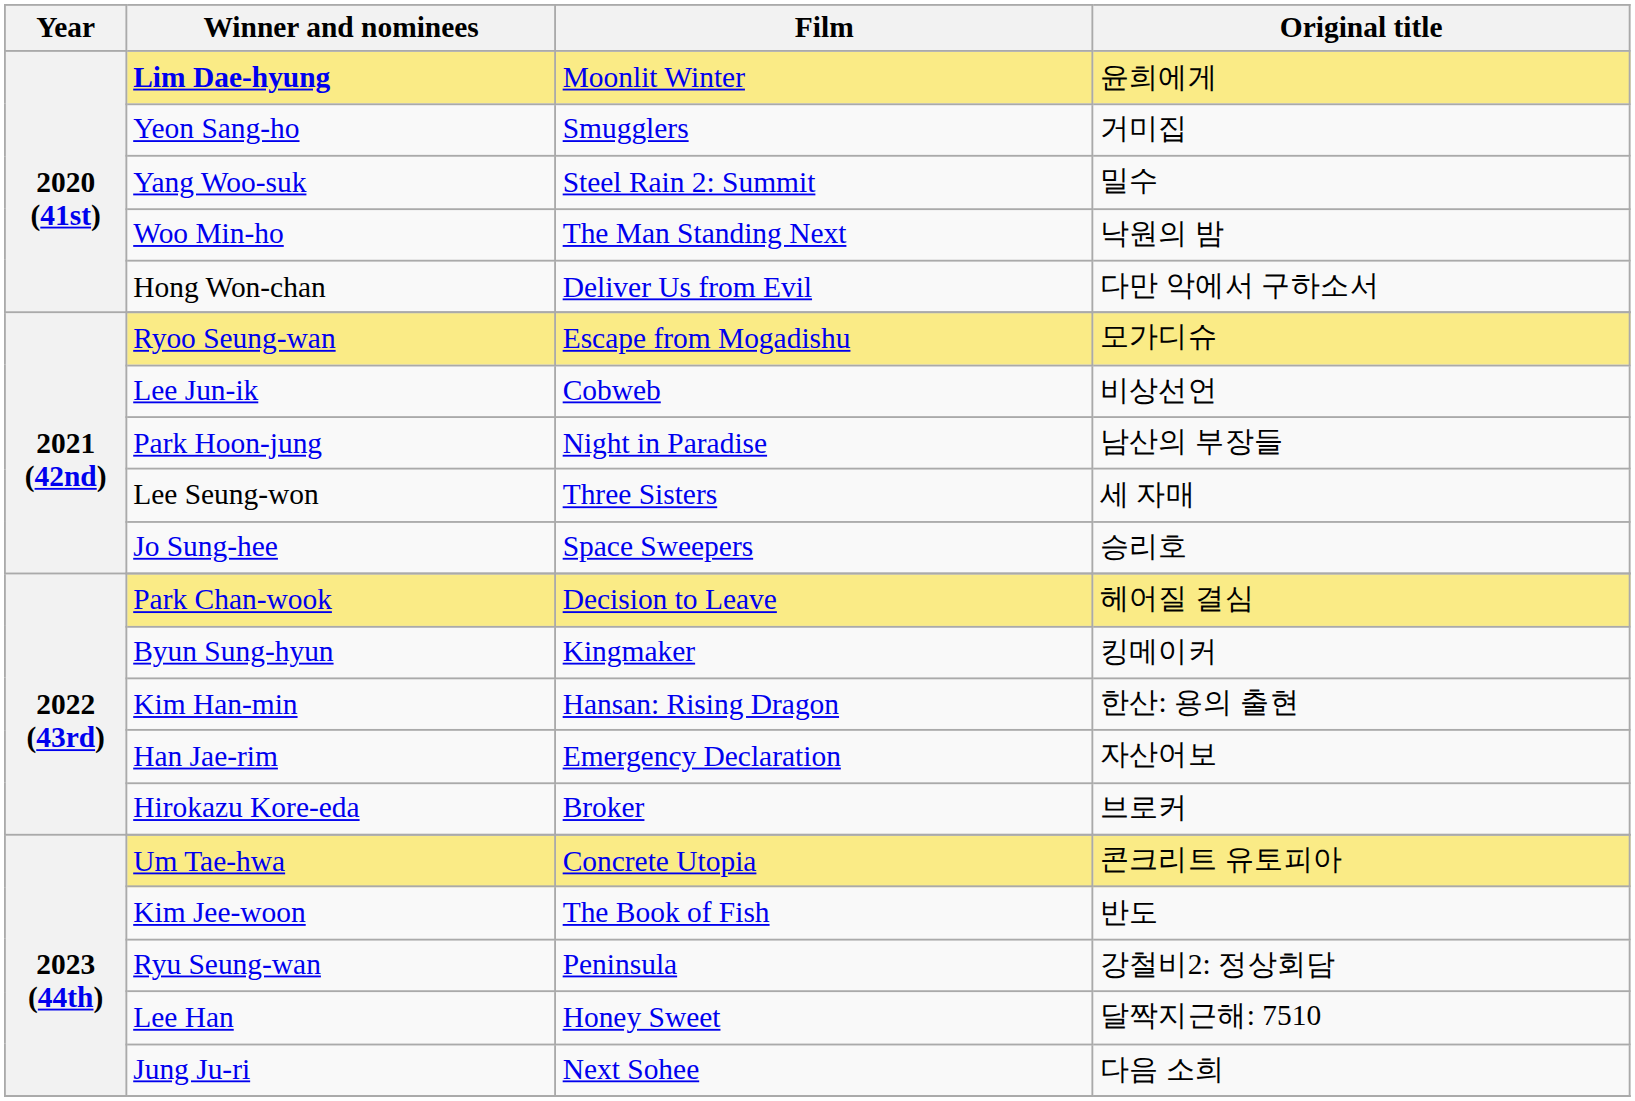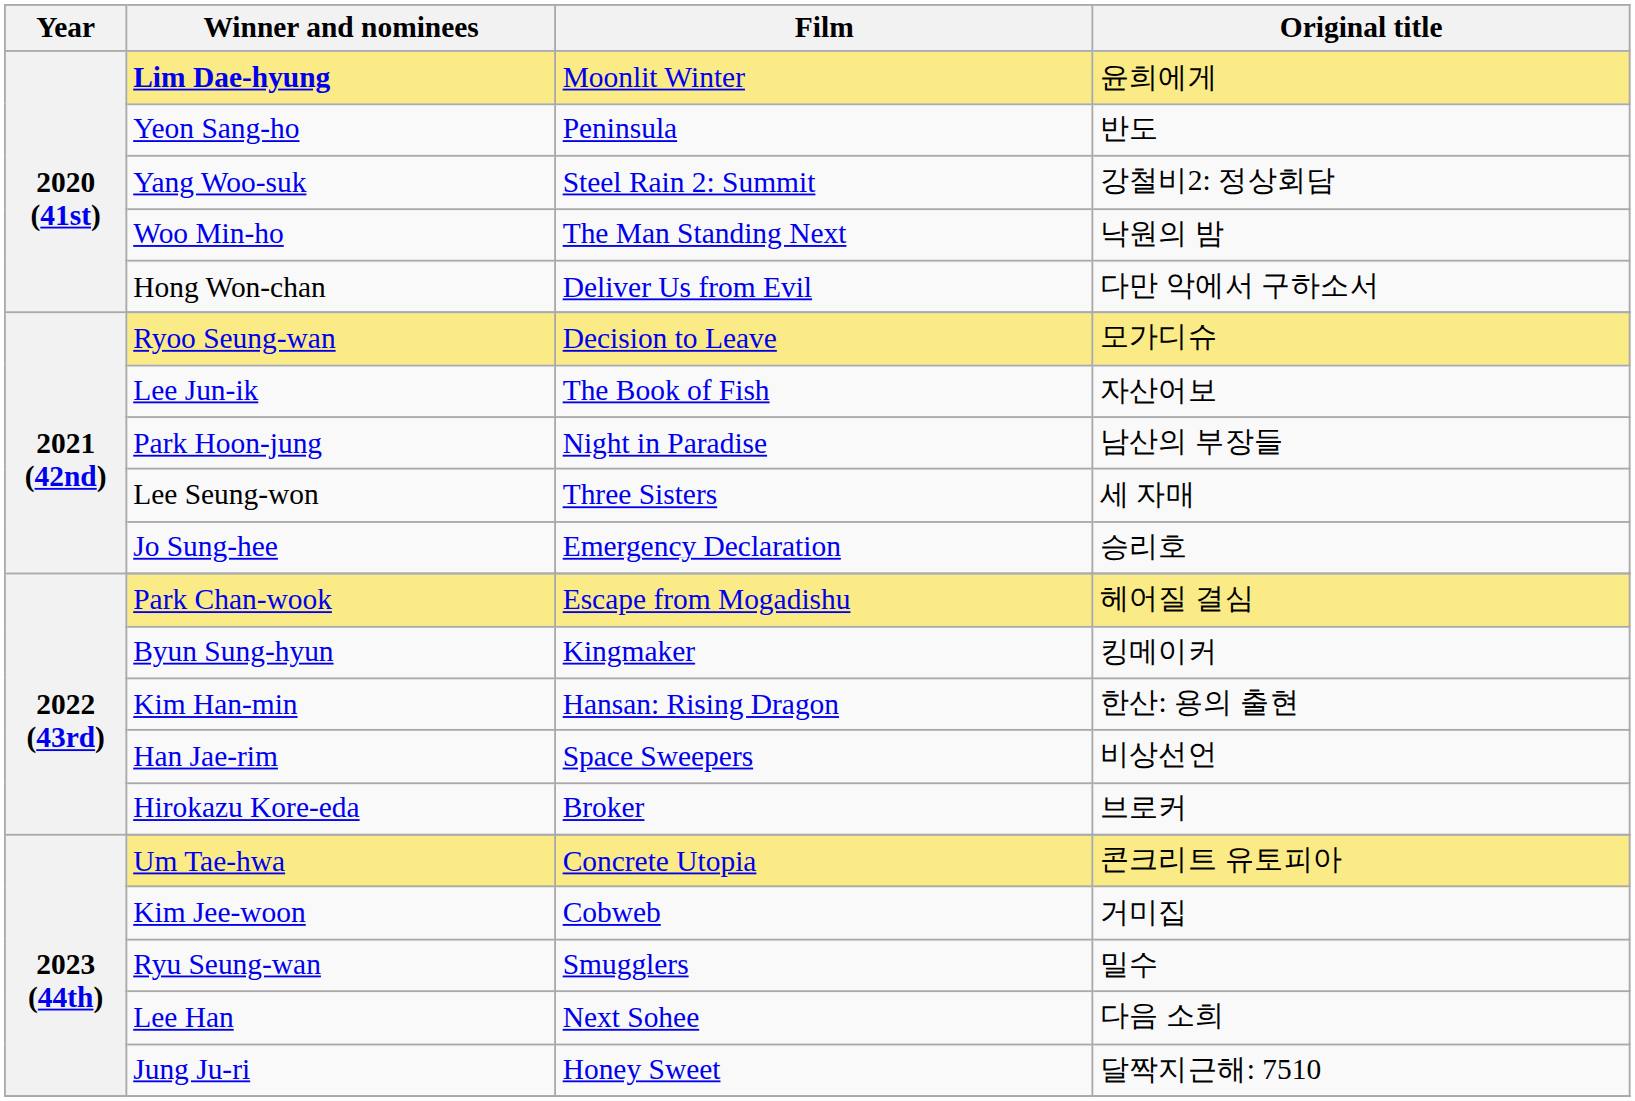(626, 129) Smugglers -> (620, 129) Peninsula
(1144, 128) 거미집 -> (1129, 128) 반도
(1129, 180) 밀수 -> (1218, 180) 강철비2: 정상회담
(707, 338) Escape from Mogadishu -> (670, 338) Decision to Leave
(612, 390) Cobweb -> (666, 390) The Book of Fish
(1158, 389) 비상선언 -> (1158, 389) 자산어보
(658, 547) Space Sweepers -> (702, 547) Emergency Declaration
(670, 599) Decision to Leave -> (707, 599) Escape from Mogadishu
(702, 756) Emergency Declaration -> (658, 756) Space Sweepers
(1158, 755) 자산어보 -> (1158, 755) 비상선언
(666, 912) The Book of Fish -> (612, 912) Cobweb
(1129, 911) 반도 -> (1144, 911) 거미집
(620, 964) Peninsula -> (626, 964) Smugglers
(1218, 963) 강철비2: 정상회담 -> (1129, 963) 밀수
(642, 1017) Honey Sweet -> (631, 1017) Next Sohee
(1210, 1016) 달짝지근해: 7510 -> (1162, 1016) 다음 소희
(631, 1069) Next Sohee -> (642, 1069) Honey Sweet
(1162, 1068) 다음 소희 -> (1210, 1068) 달짝지근해: 7510
